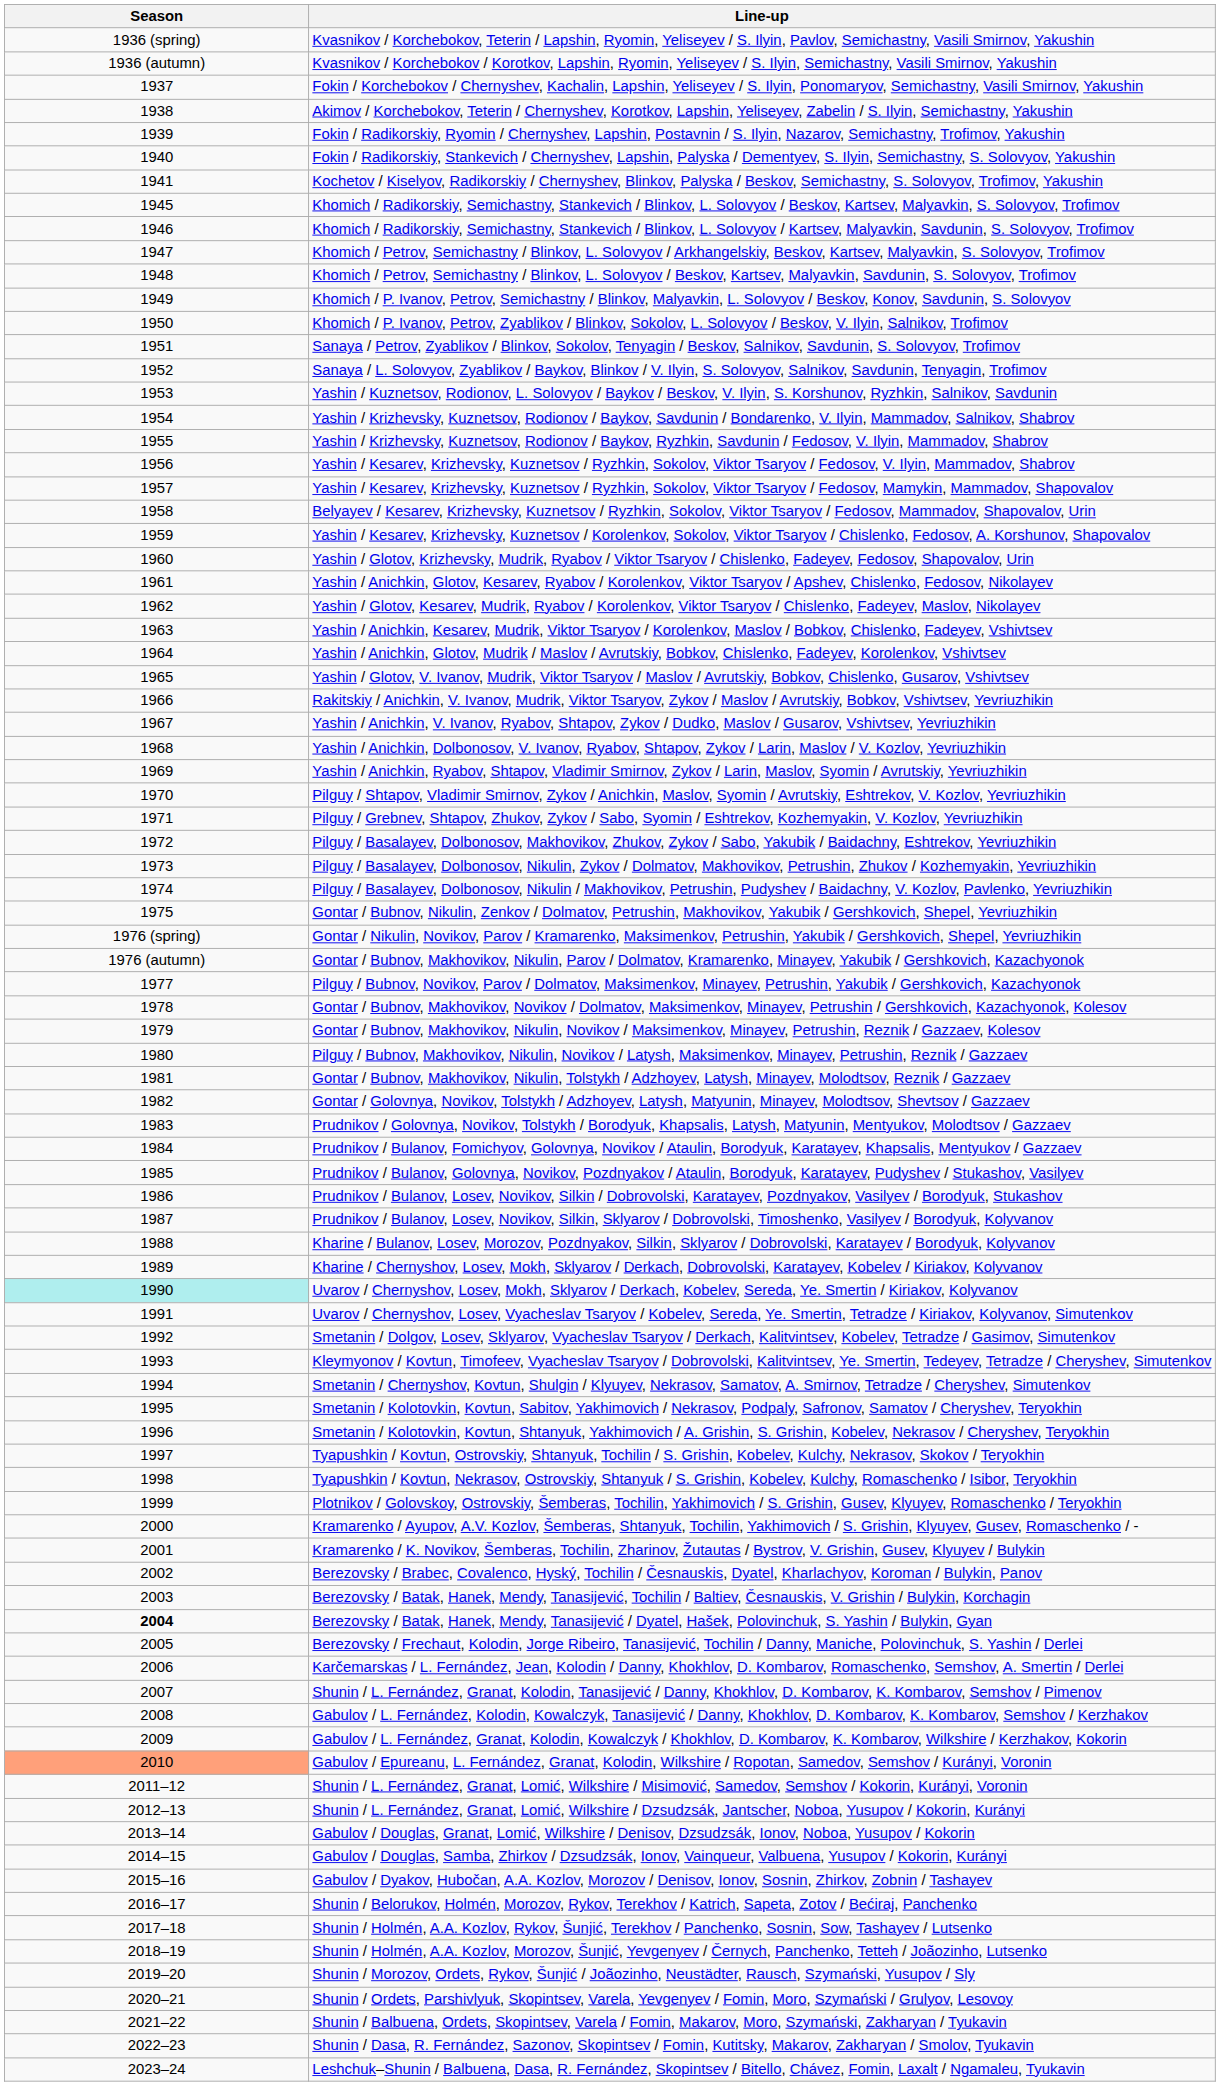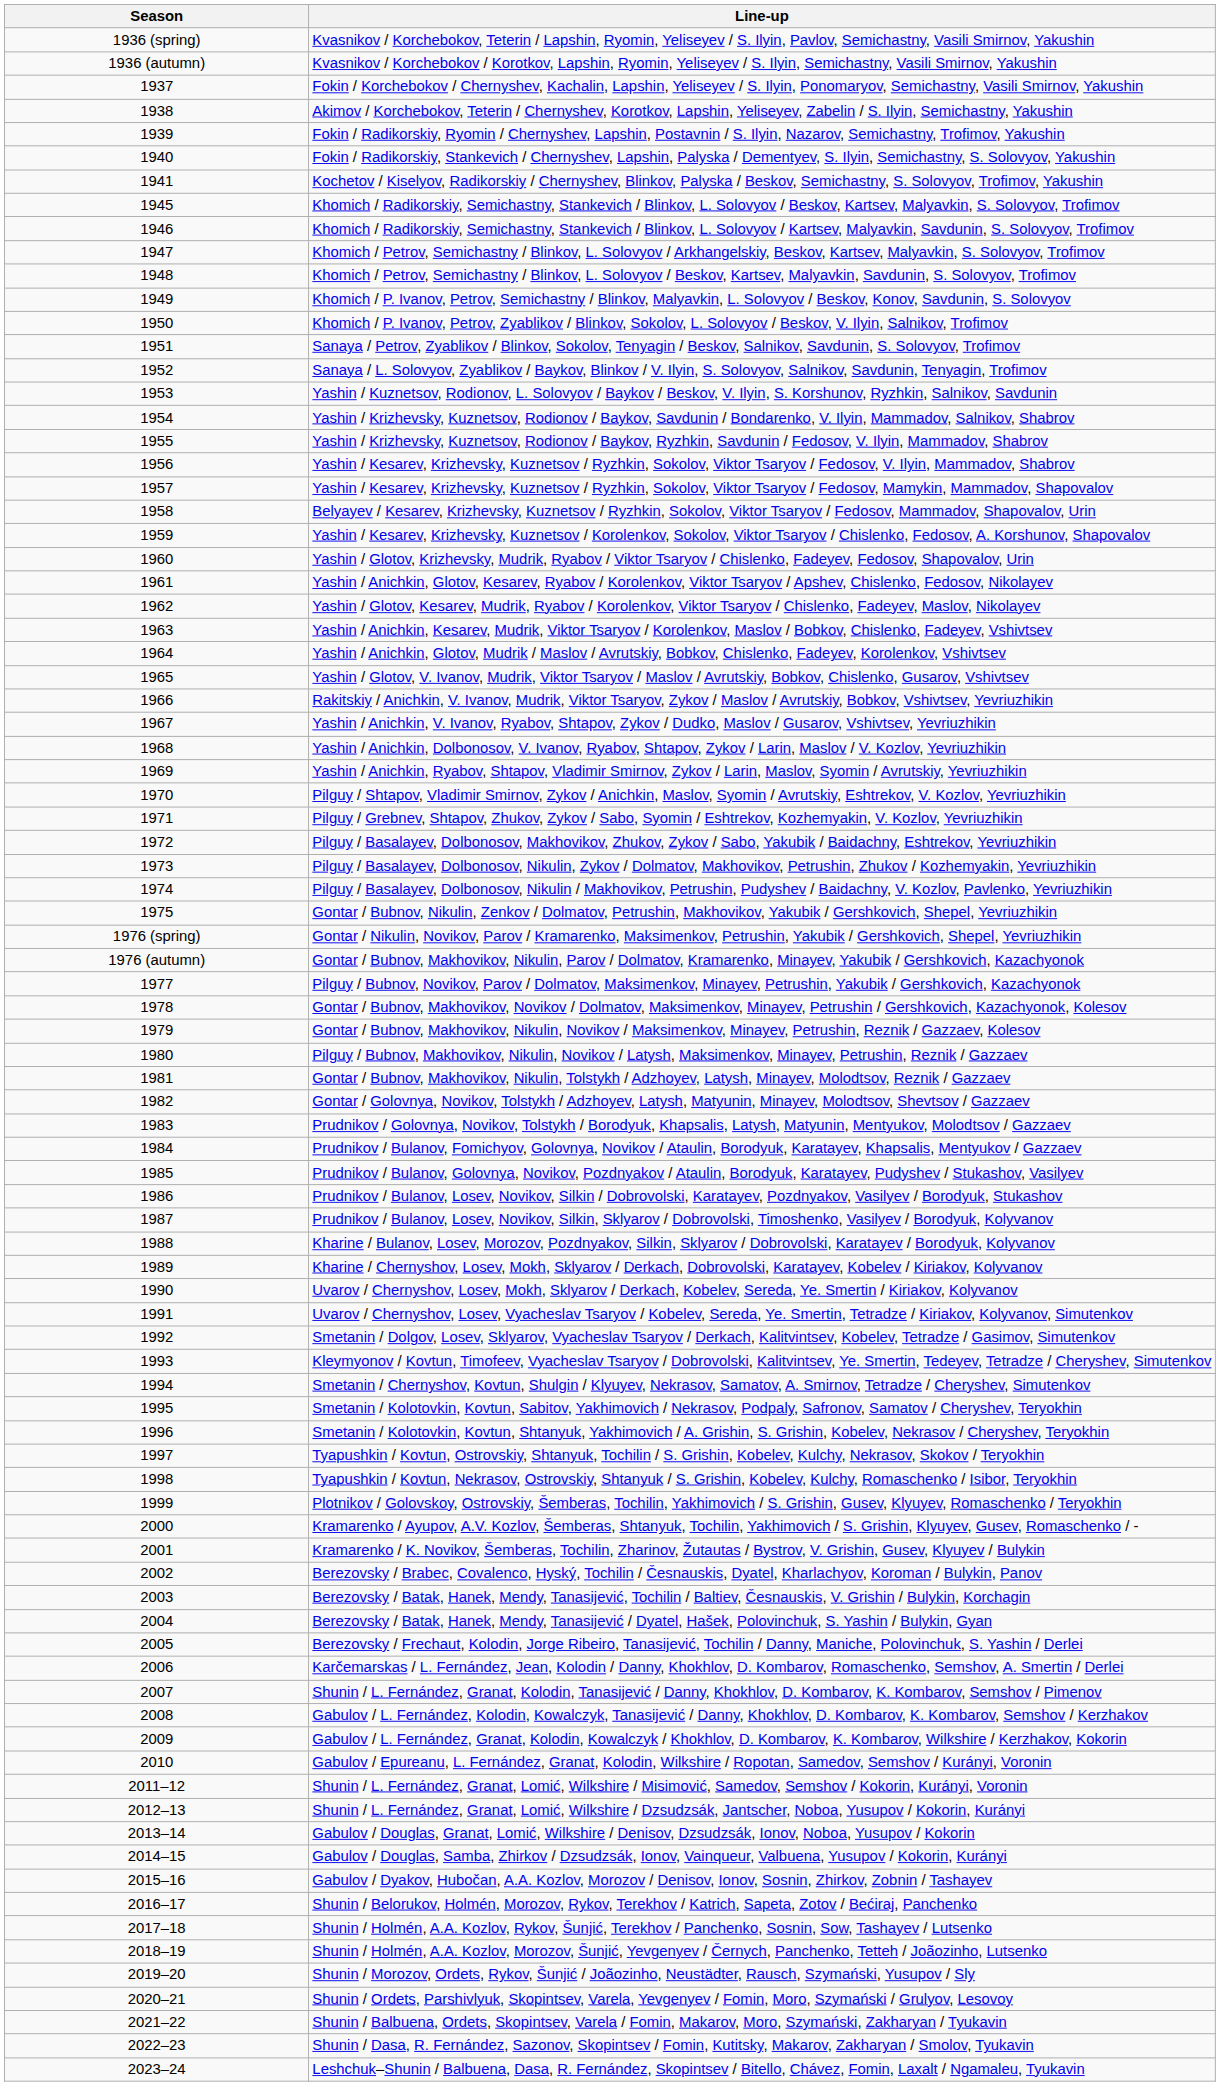(157, 1290) paleturquoise background -> (157, 1290) no background
(157, 1621) bold -> (157, 1621) normal
(157, 1762) lightsalmon background -> (157, 1762) no background
